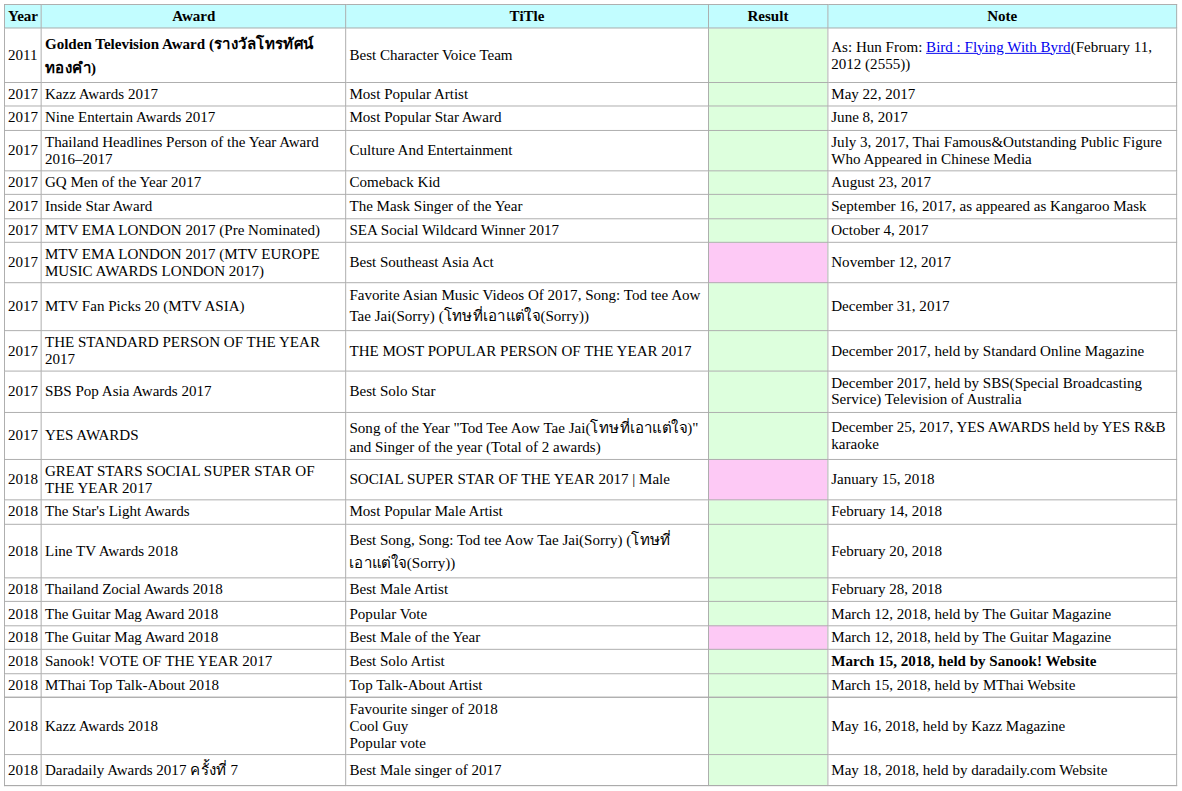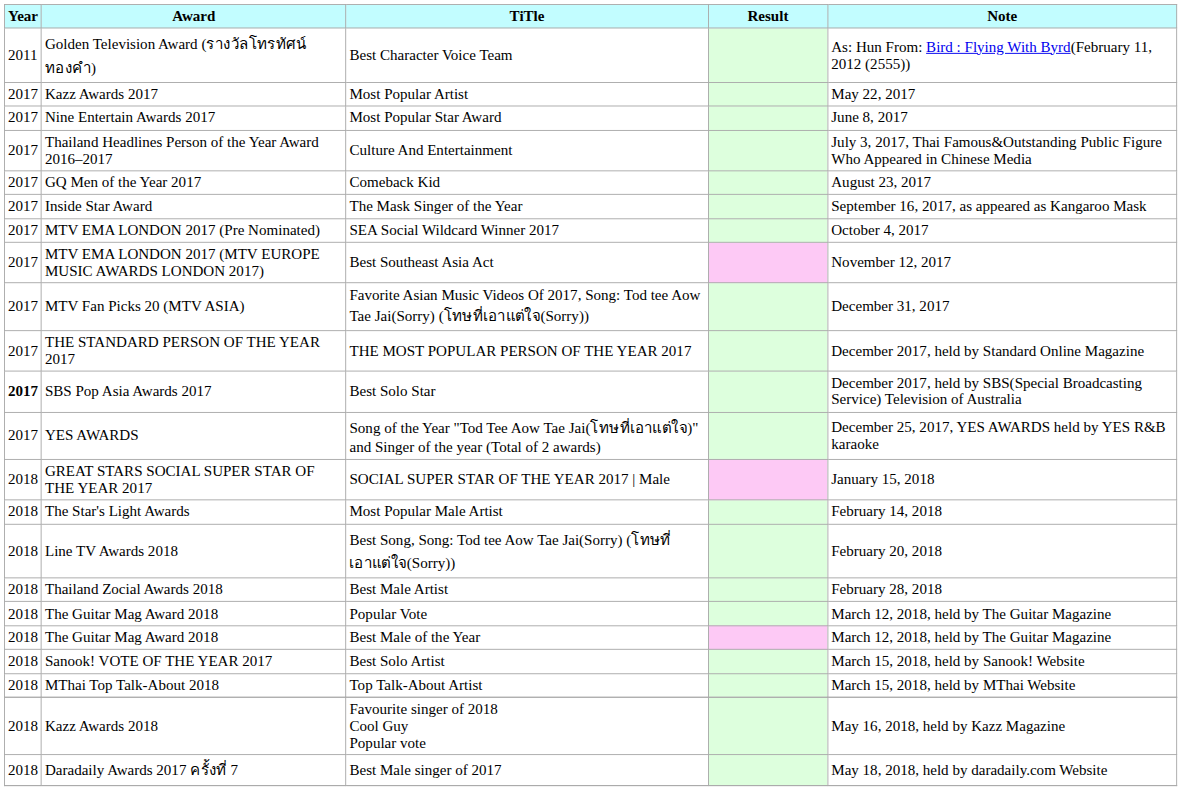(179, 55) bold -> (175, 55) normal
(23, 391) normal -> (23, 391) bold
(964, 661) bold -> (958, 661) normal
